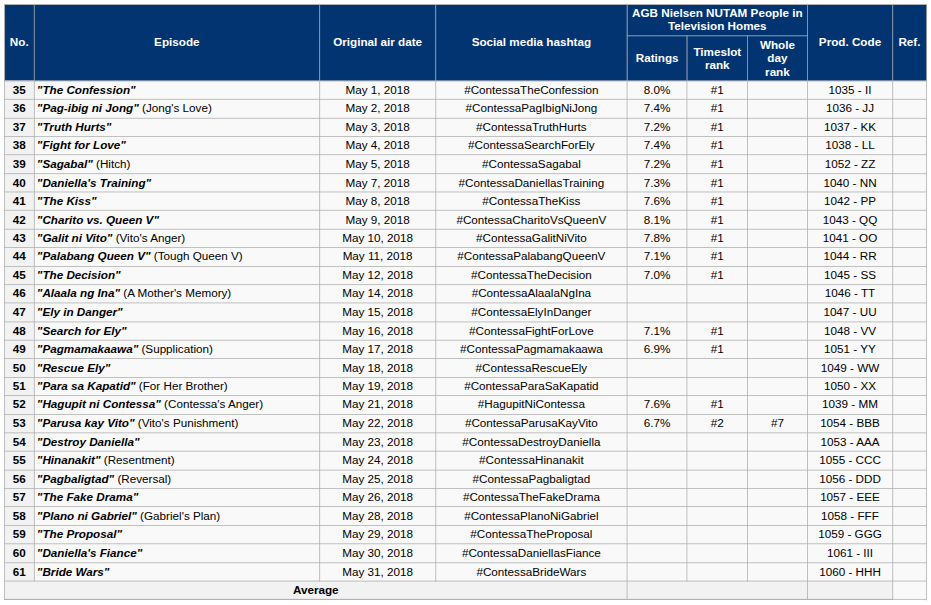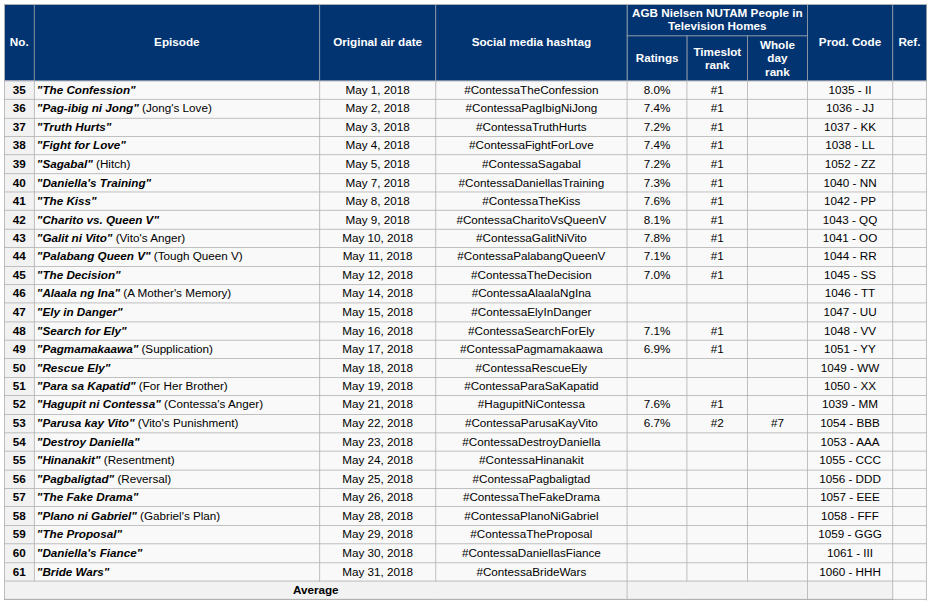(531, 145) #ContessaSearchForEly -> (531, 145) #ContessaFightForLove
(531, 331) #ContessaFightForLove -> (531, 331) #ContessaSearchForEly
